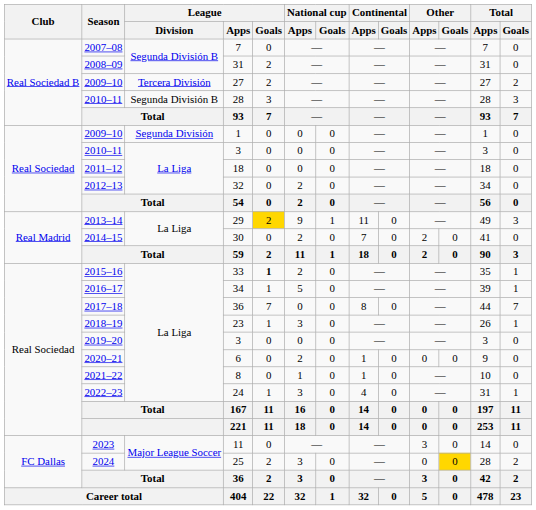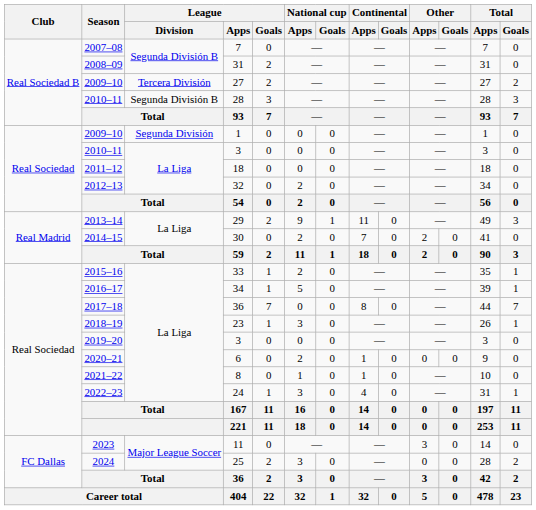(269, 220) gold background -> (269, 220) no background
(269, 271) bold -> (269, 271) normal
(455, 461) gold background -> (455, 461) no background
